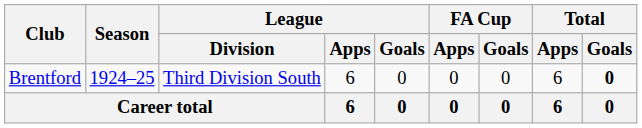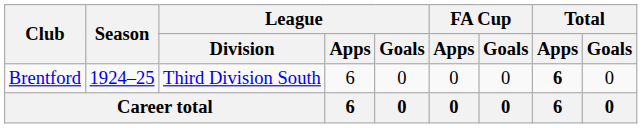(558, 78) normal -> (558, 78) bold
(609, 78) bold -> (609, 78) normal
